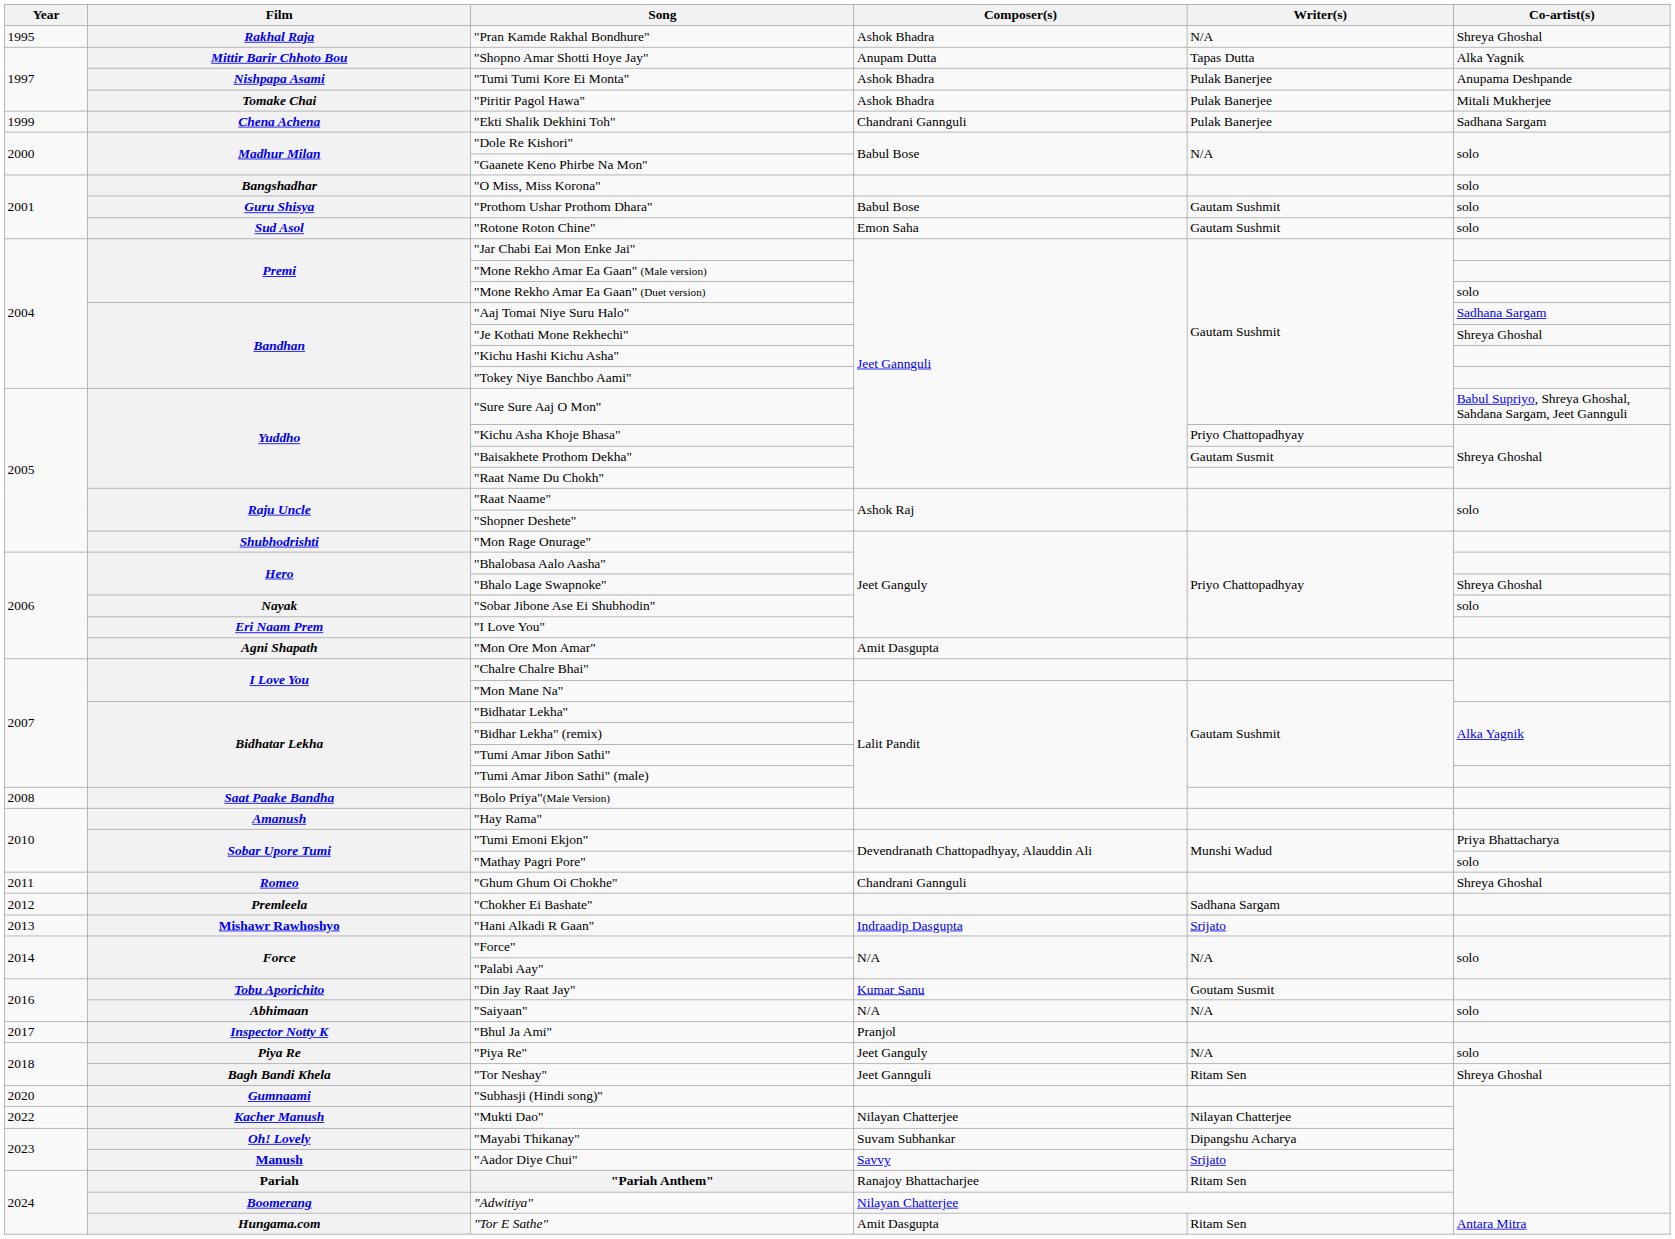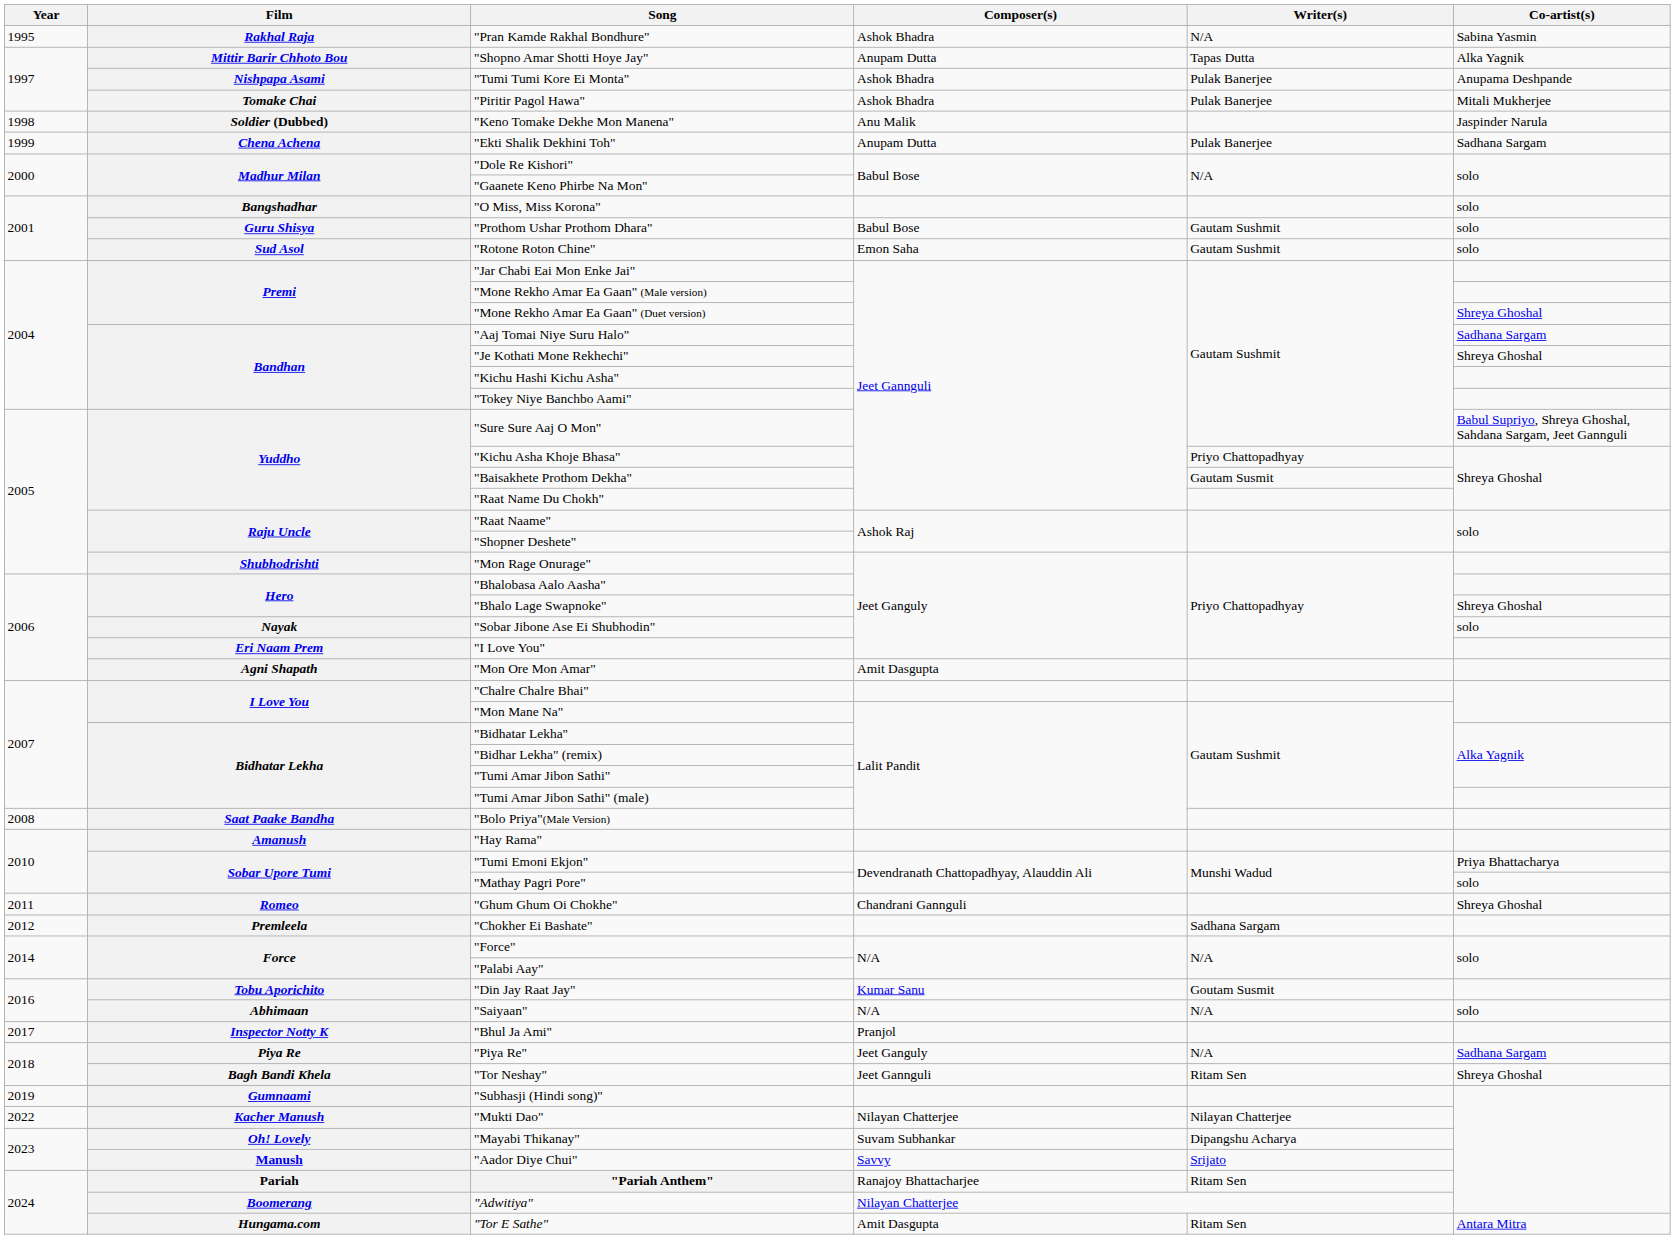(1499, 36) Shreya Ghoshal -> (1497, 36) Sabina Yasmin
+ row: (574, 121)
(912, 121) Chandrani Gannguli -> (897, 143) Anupam Dutta
(1468, 292) solo -> (1499, 313) Shreya Ghoshal
- row: (534, 925)
(1468, 1053) solo -> (1502, 1053) Sadhana Sargam
(21, 1096) 2020 -> (21, 1096) 2019
